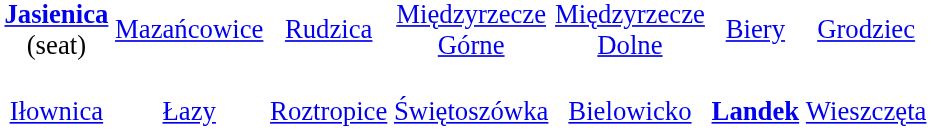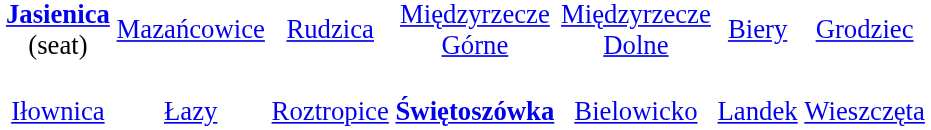(471, 111) normal -> (475, 111) bold
(755, 111) bold -> (758, 111) normal
